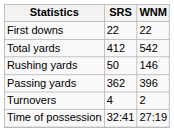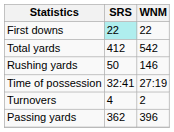(113, 30) no background -> (113, 30) paleturquoise background
rows swapped: (42, 83) <-> (54, 118)
